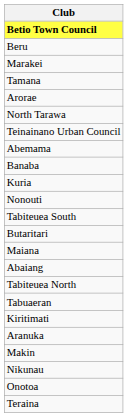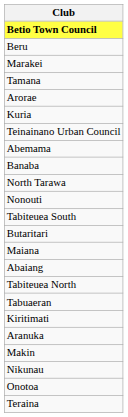(36, 115) North Tarawa -> (19, 115) Kuria
(19, 183) Kuria -> (36, 183) North Tarawa
